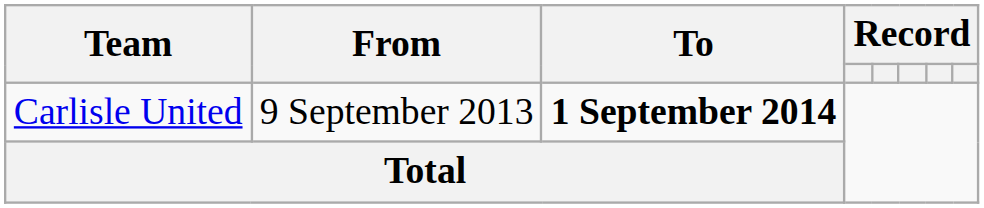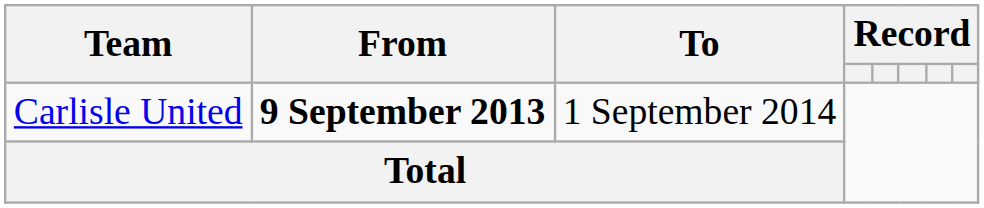(397, 111) normal -> (403, 111) bold
(694, 111) bold -> (699, 111) normal
